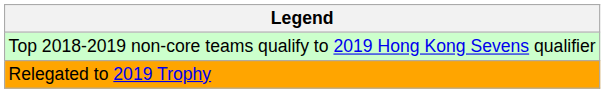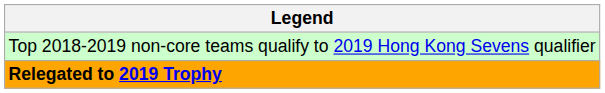(110, 74) normal -> (115, 74) bold
